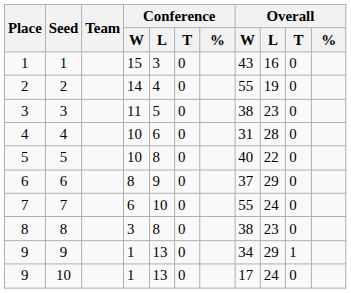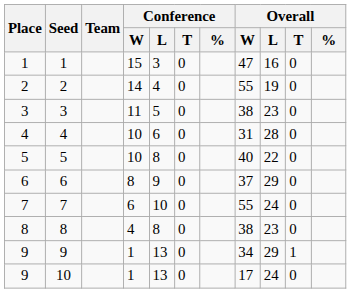(246, 63) 43 -> (246, 63) 47
(131, 228) 3 -> (131, 228) 4
